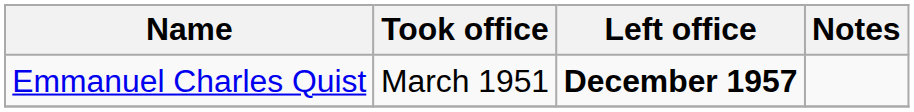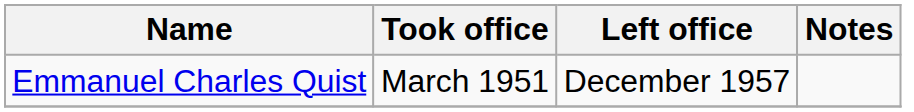(681, 80) bold -> (677, 80) normal
